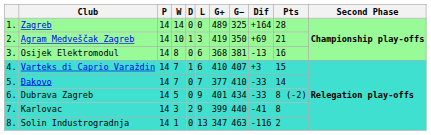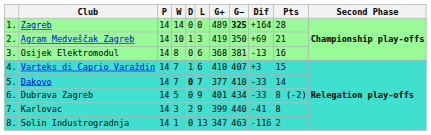(239, 25) normal -> (239, 25) bold
(191, 81) normal -> (191, 81) bold
